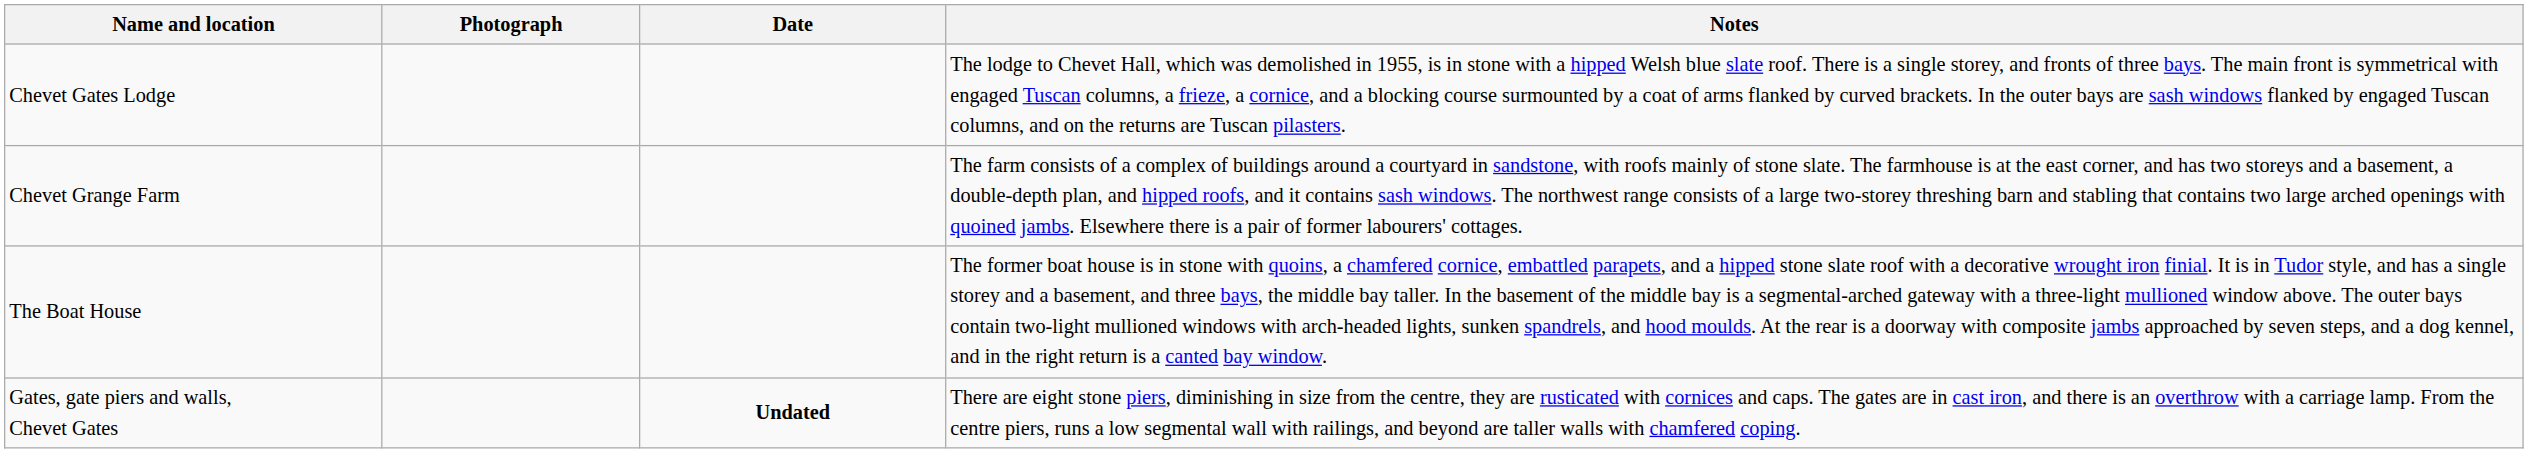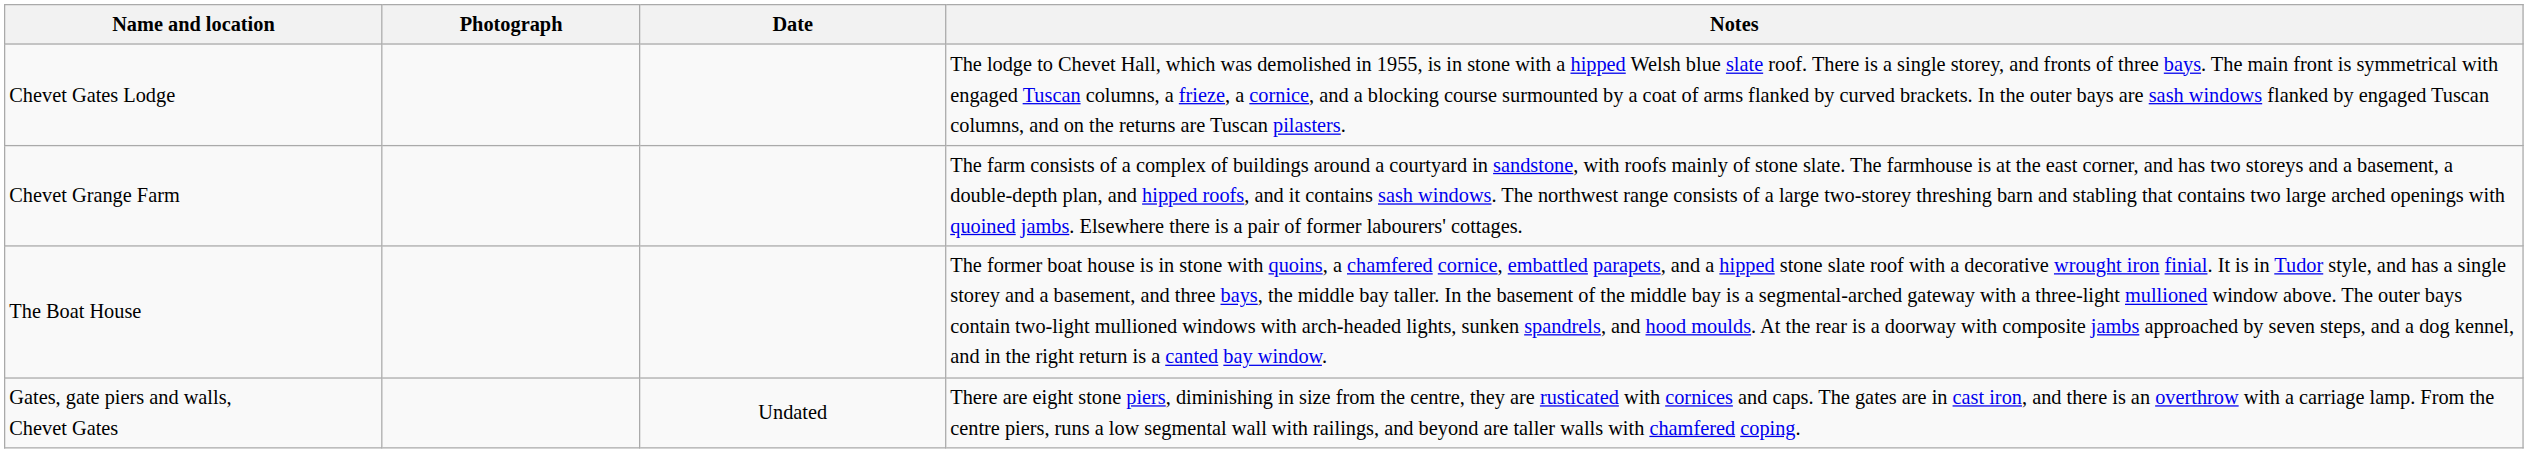(793, 412) bold -> (793, 412) normal
